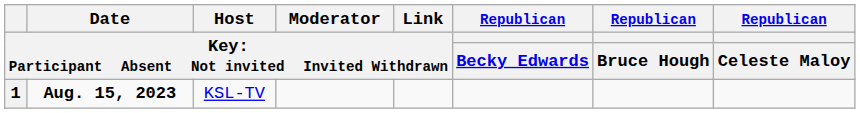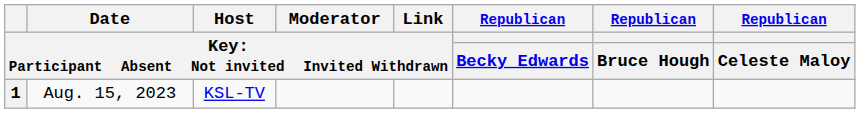(110, 94) bold -> (110, 94) normal
